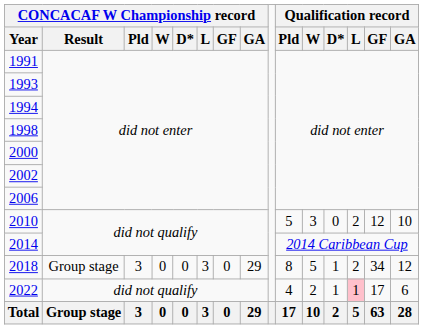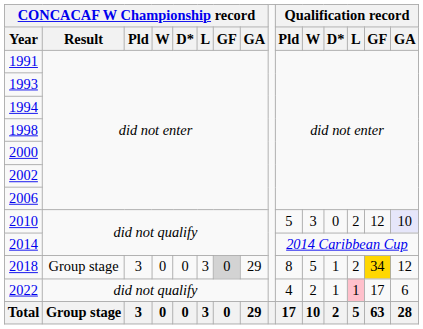(405, 221) no background -> (405, 221) lavender background
(227, 267) no background -> (227, 267) lightgrey background
(377, 267) no background -> (377, 267) gold background
